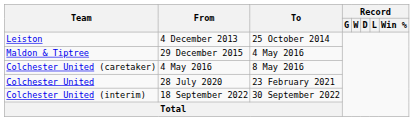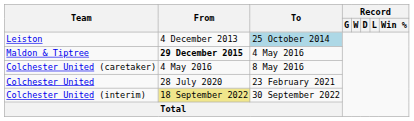(291, 39) no background -> (291, 39) lightblue background
(202, 53) normal -> (202, 53) bold
(204, 95) no background -> (204, 95) khaki background
